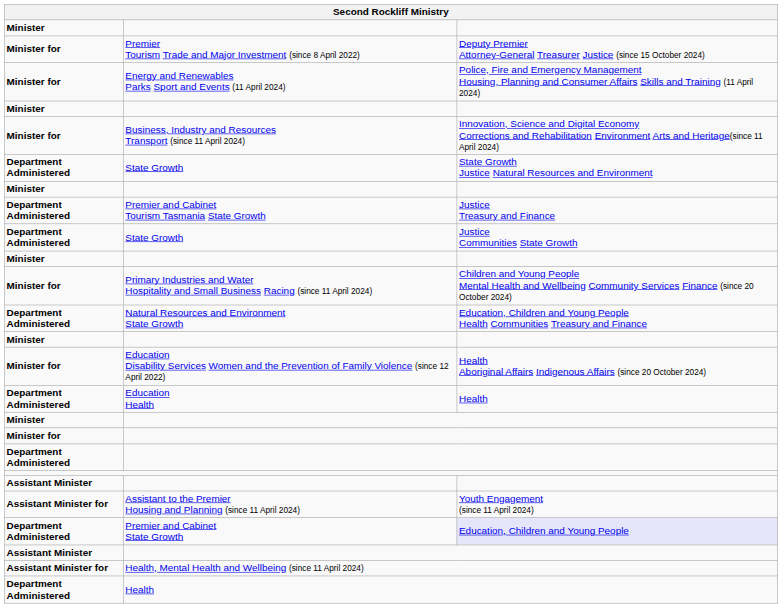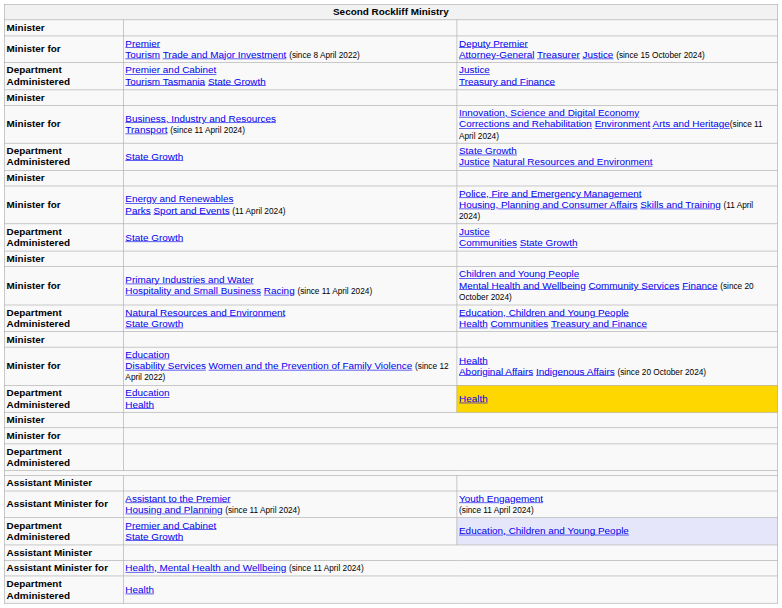rows swapped: (38, 210) <-> (34, 81)
(473, 399) no background -> (473, 399) gold background
